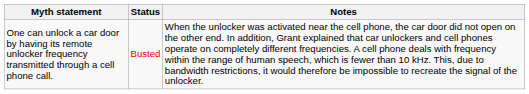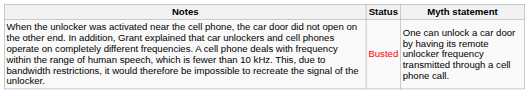columns swapped: (66, 12) <-> (344, 12)
